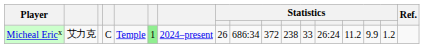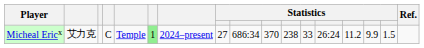(222, 34) 26 -> (222, 34) 27
(271, 34) 372 -> (271, 34) 370
(389, 34) 1.2 -> (389, 34) 1.5
